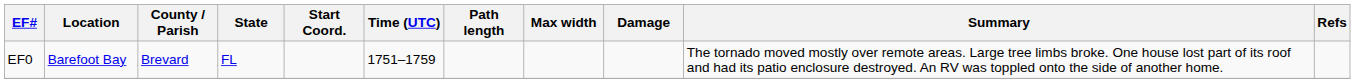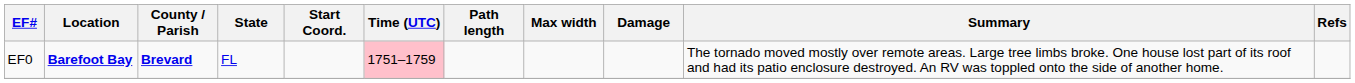(87, 59) normal -> (90, 59) bold
(165, 59) normal -> (167, 59) bold
(401, 59) no background -> (402, 59) pink background
